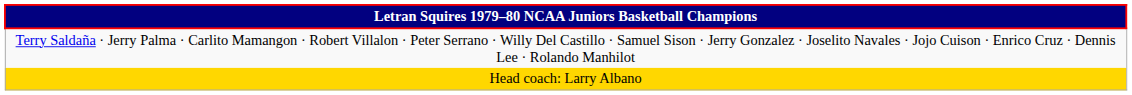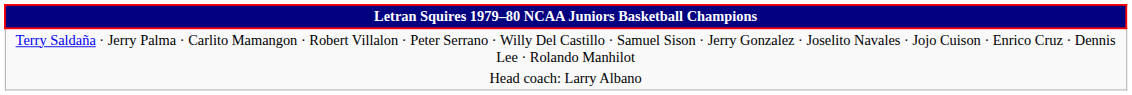(566, 78) gold background -> (566, 78) no background
